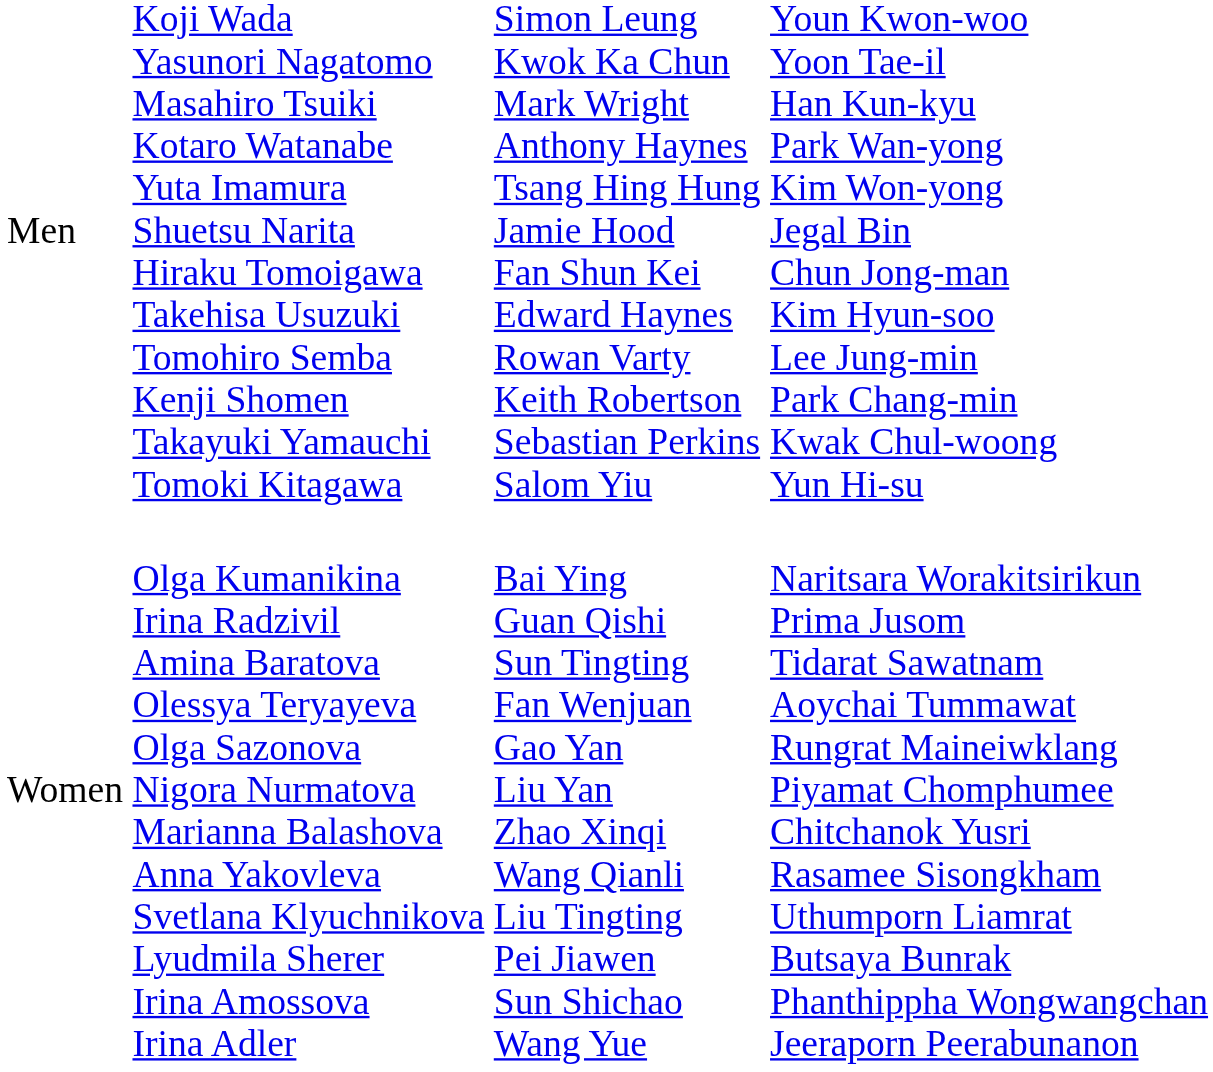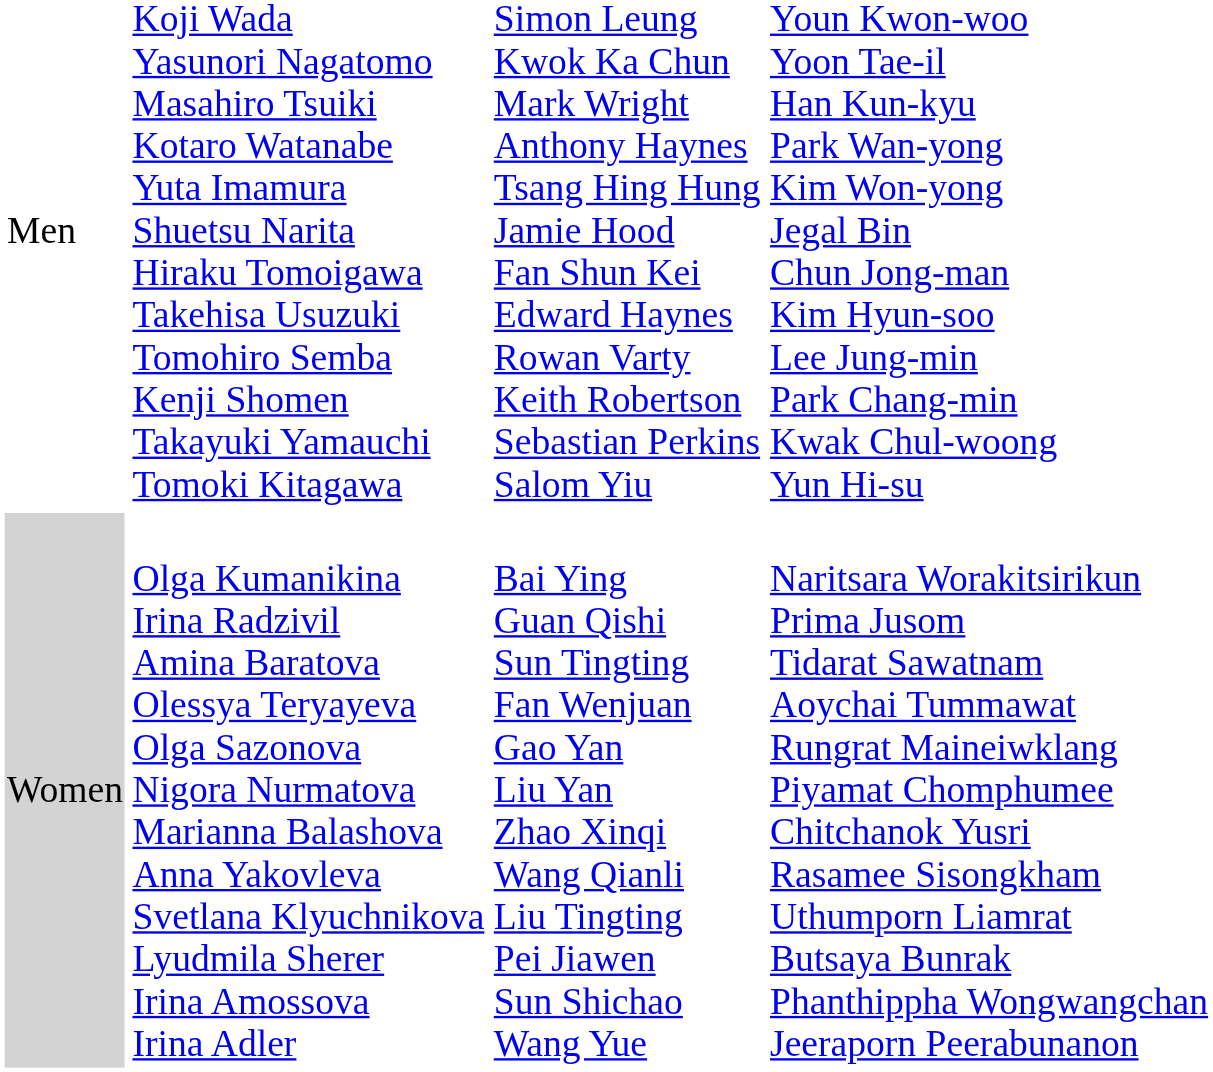(65, 789) no background -> (65, 789) lightgrey background
